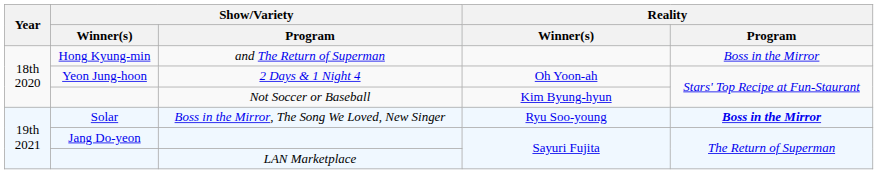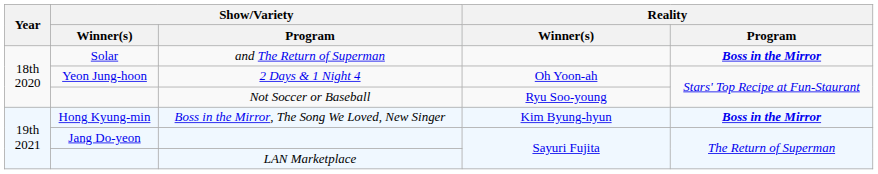(105, 55) Hong Kyung-min -> (105, 55) Solar
(772, 55) normal -> (772, 55) bold
(566, 96) Kim Byung-hyun -> (566, 96) Ryu Soo-young
(105, 117) Solar -> (105, 117) Hong Kyung-min
(566, 117) Ryu Soo-young -> (566, 117) Kim Byung-hyun
